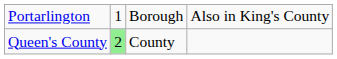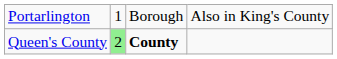(152, 41) normal -> (154, 41) bold
